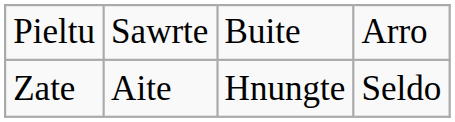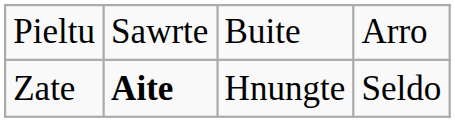(141, 87) normal -> (142, 87) bold
